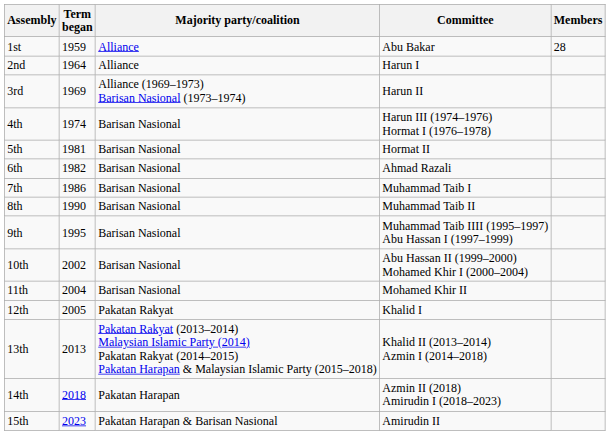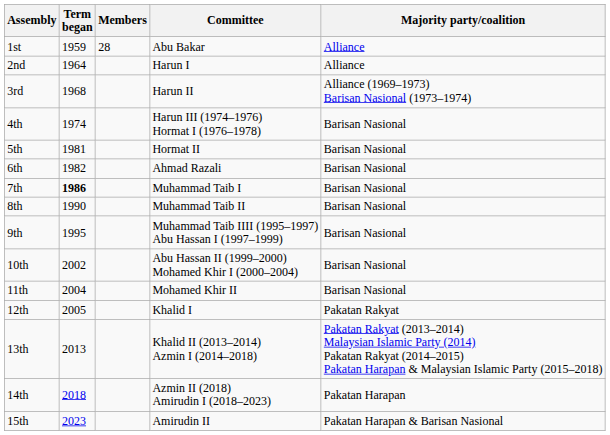columns swapped: (578, 20) <-> (238, 20)
(74, 91) 1969 -> (74, 91) 1968
(74, 187) normal -> (74, 187) bold
